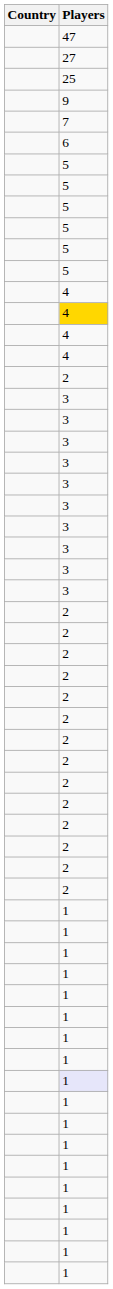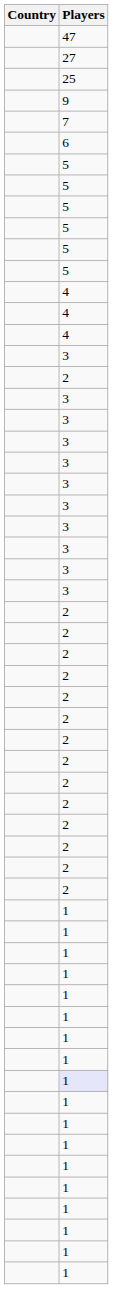(66, 313) gold background -> (66, 313) no background
(66, 356) 4 -> (66, 356) 3
